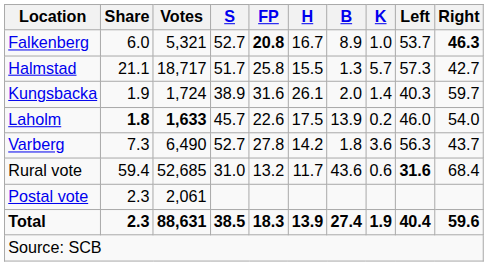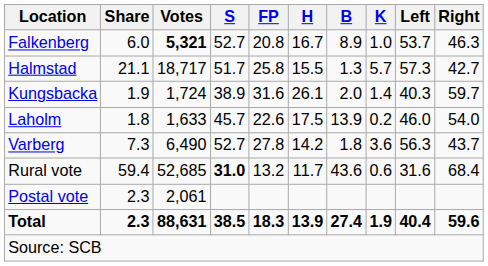(186, 42) normal -> (186, 42) bold
(268, 42) bold -> (268, 42) normal
(464, 42) bold -> (464, 42) normal
(138, 119) bold -> (138, 119) normal
(186, 119) bold -> (186, 119) normal
(230, 171) normal -> (230, 171) bold
(415, 171) bold -> (415, 171) normal
